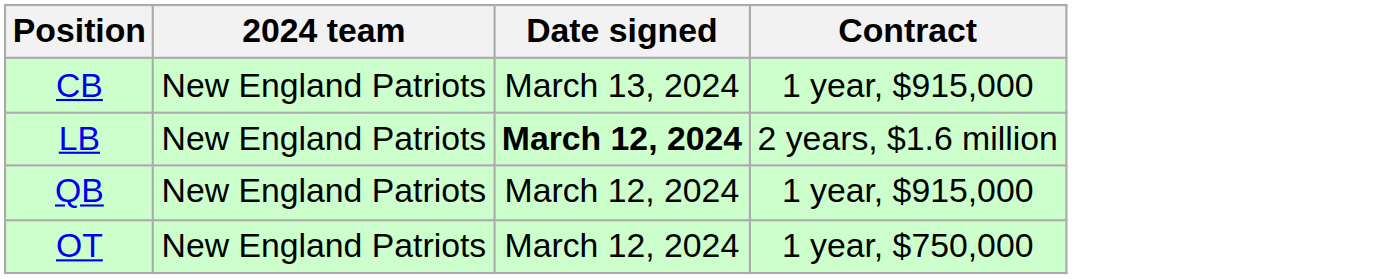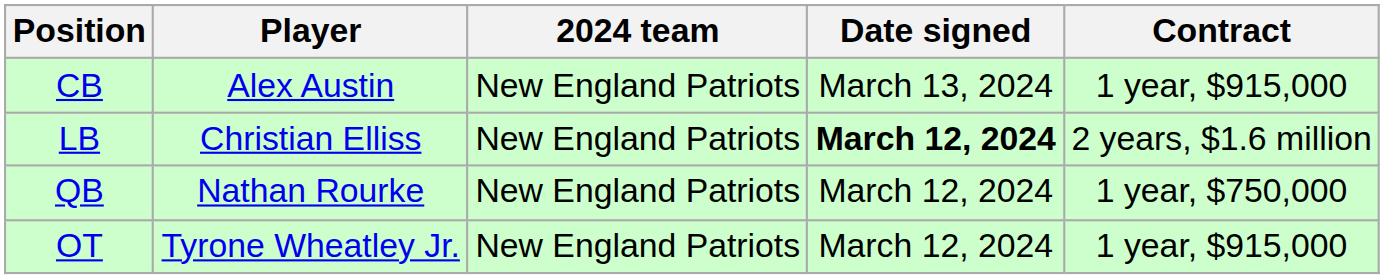+ column: (311, 31)
(908, 191) 1 year, $915,000 -> (1222, 191) 1 year, $750,000
(908, 245) 1 year, $750,000 -> (1222, 245) 1 year, $915,000
